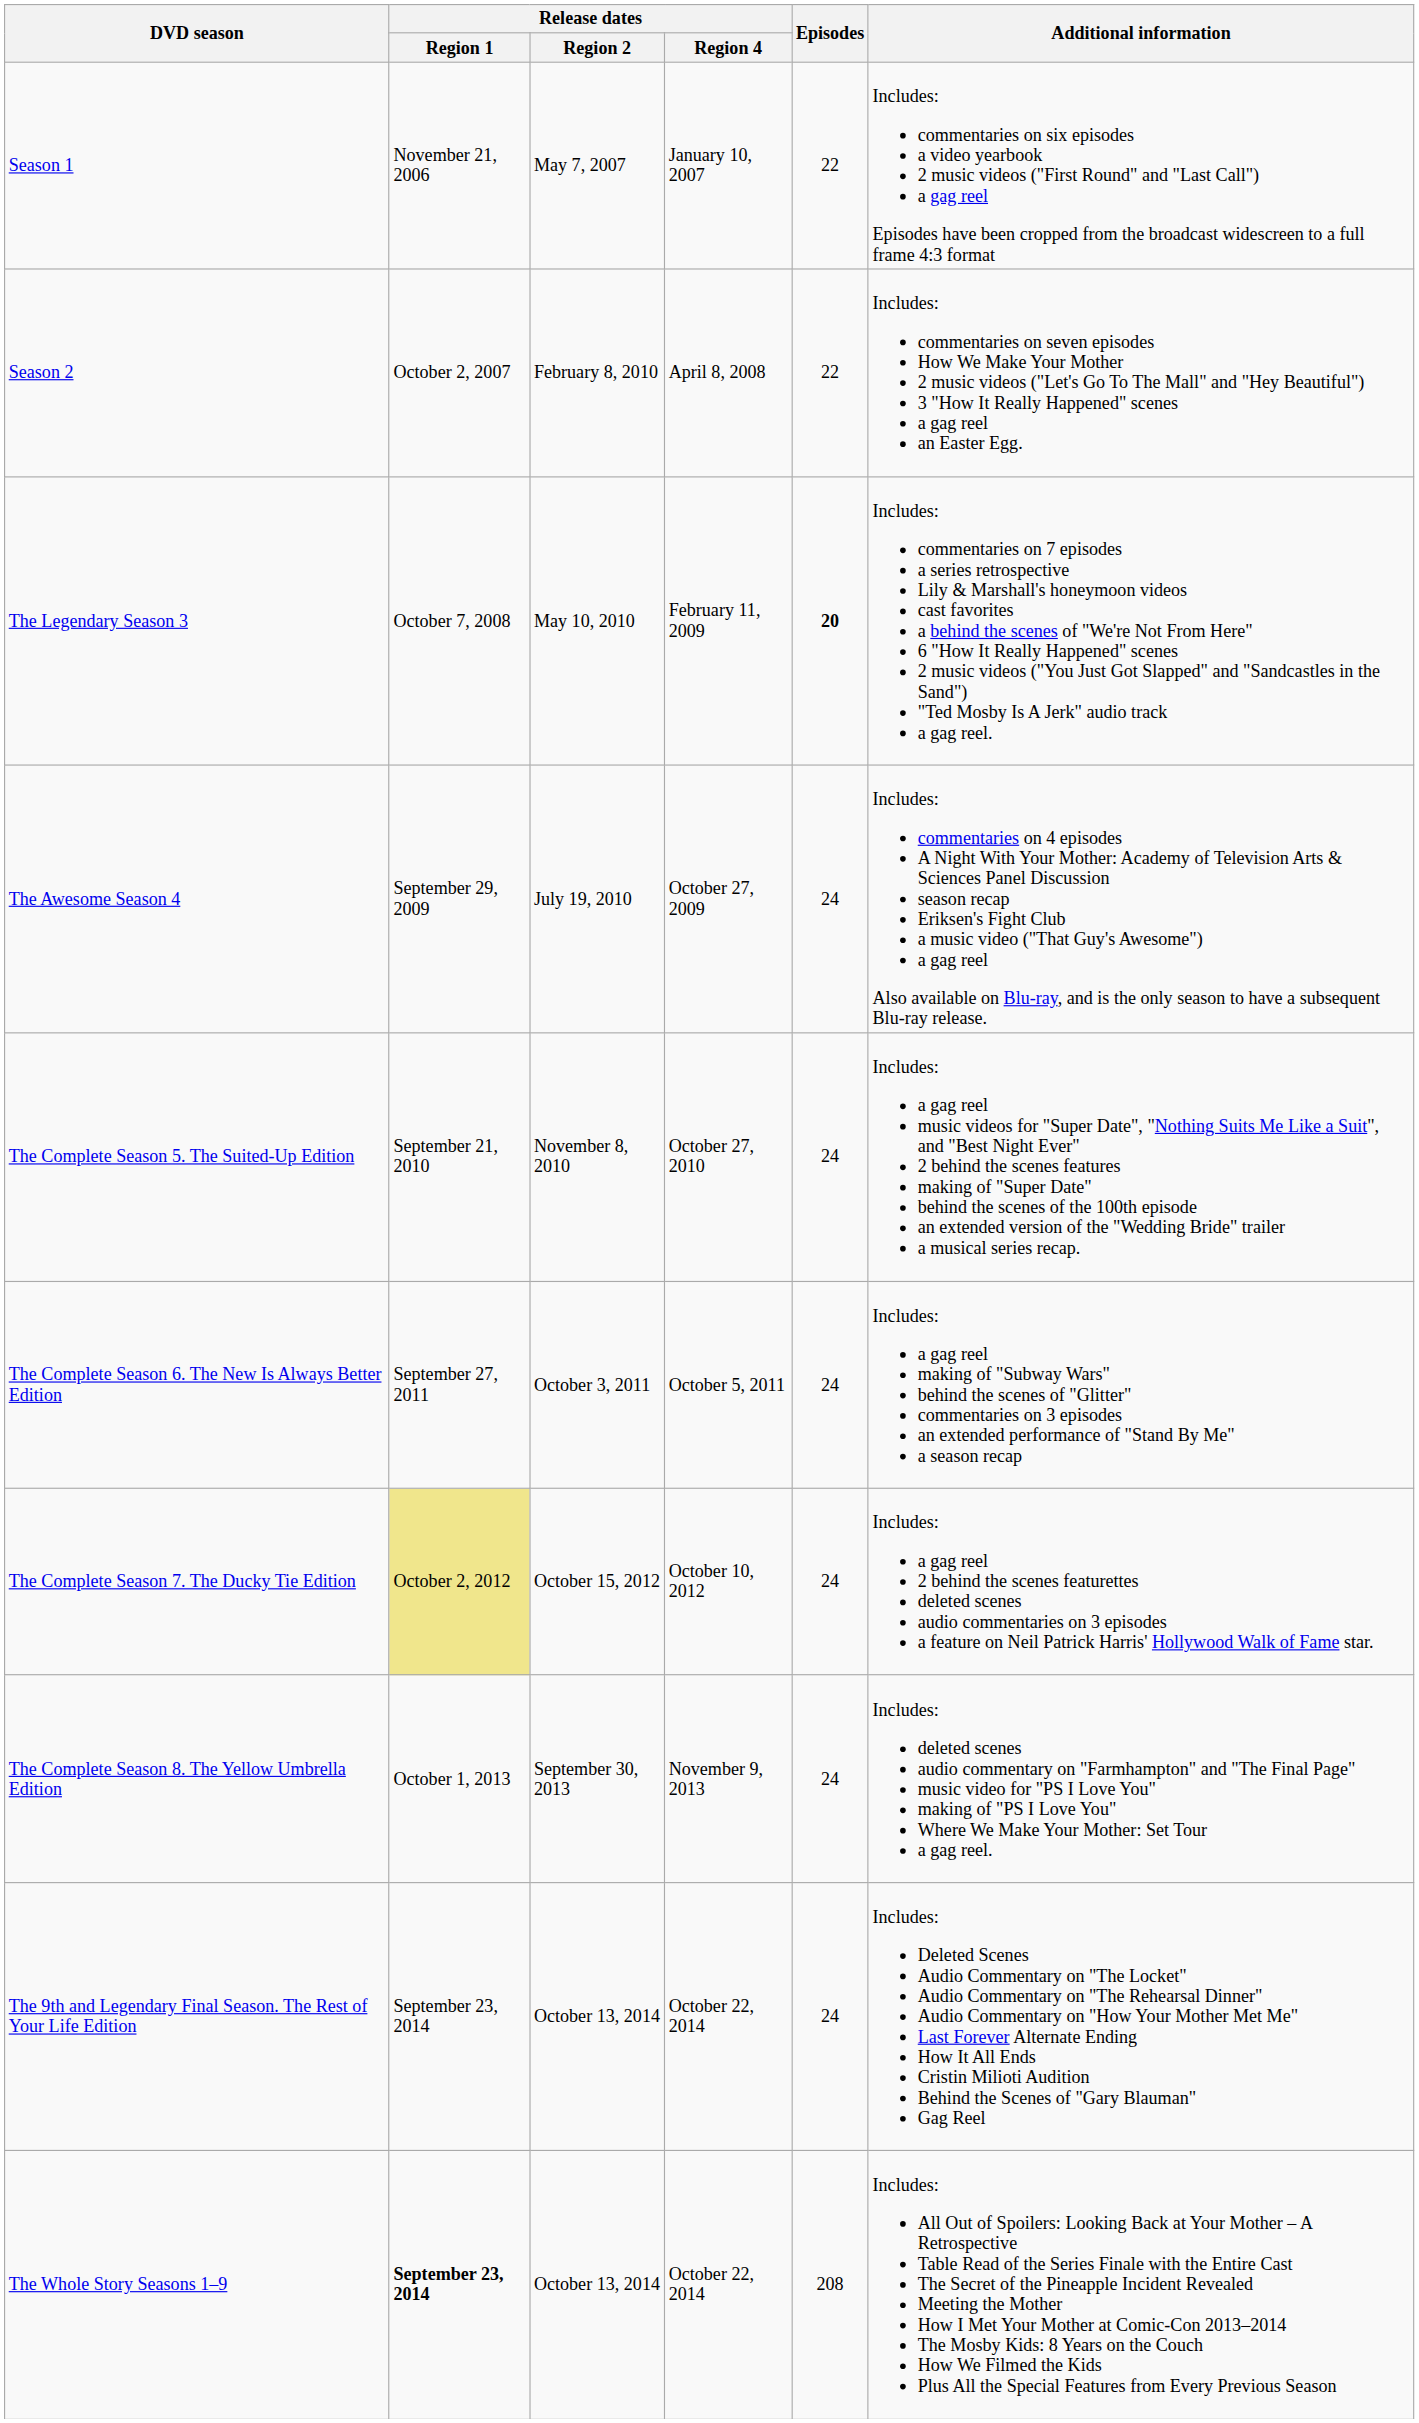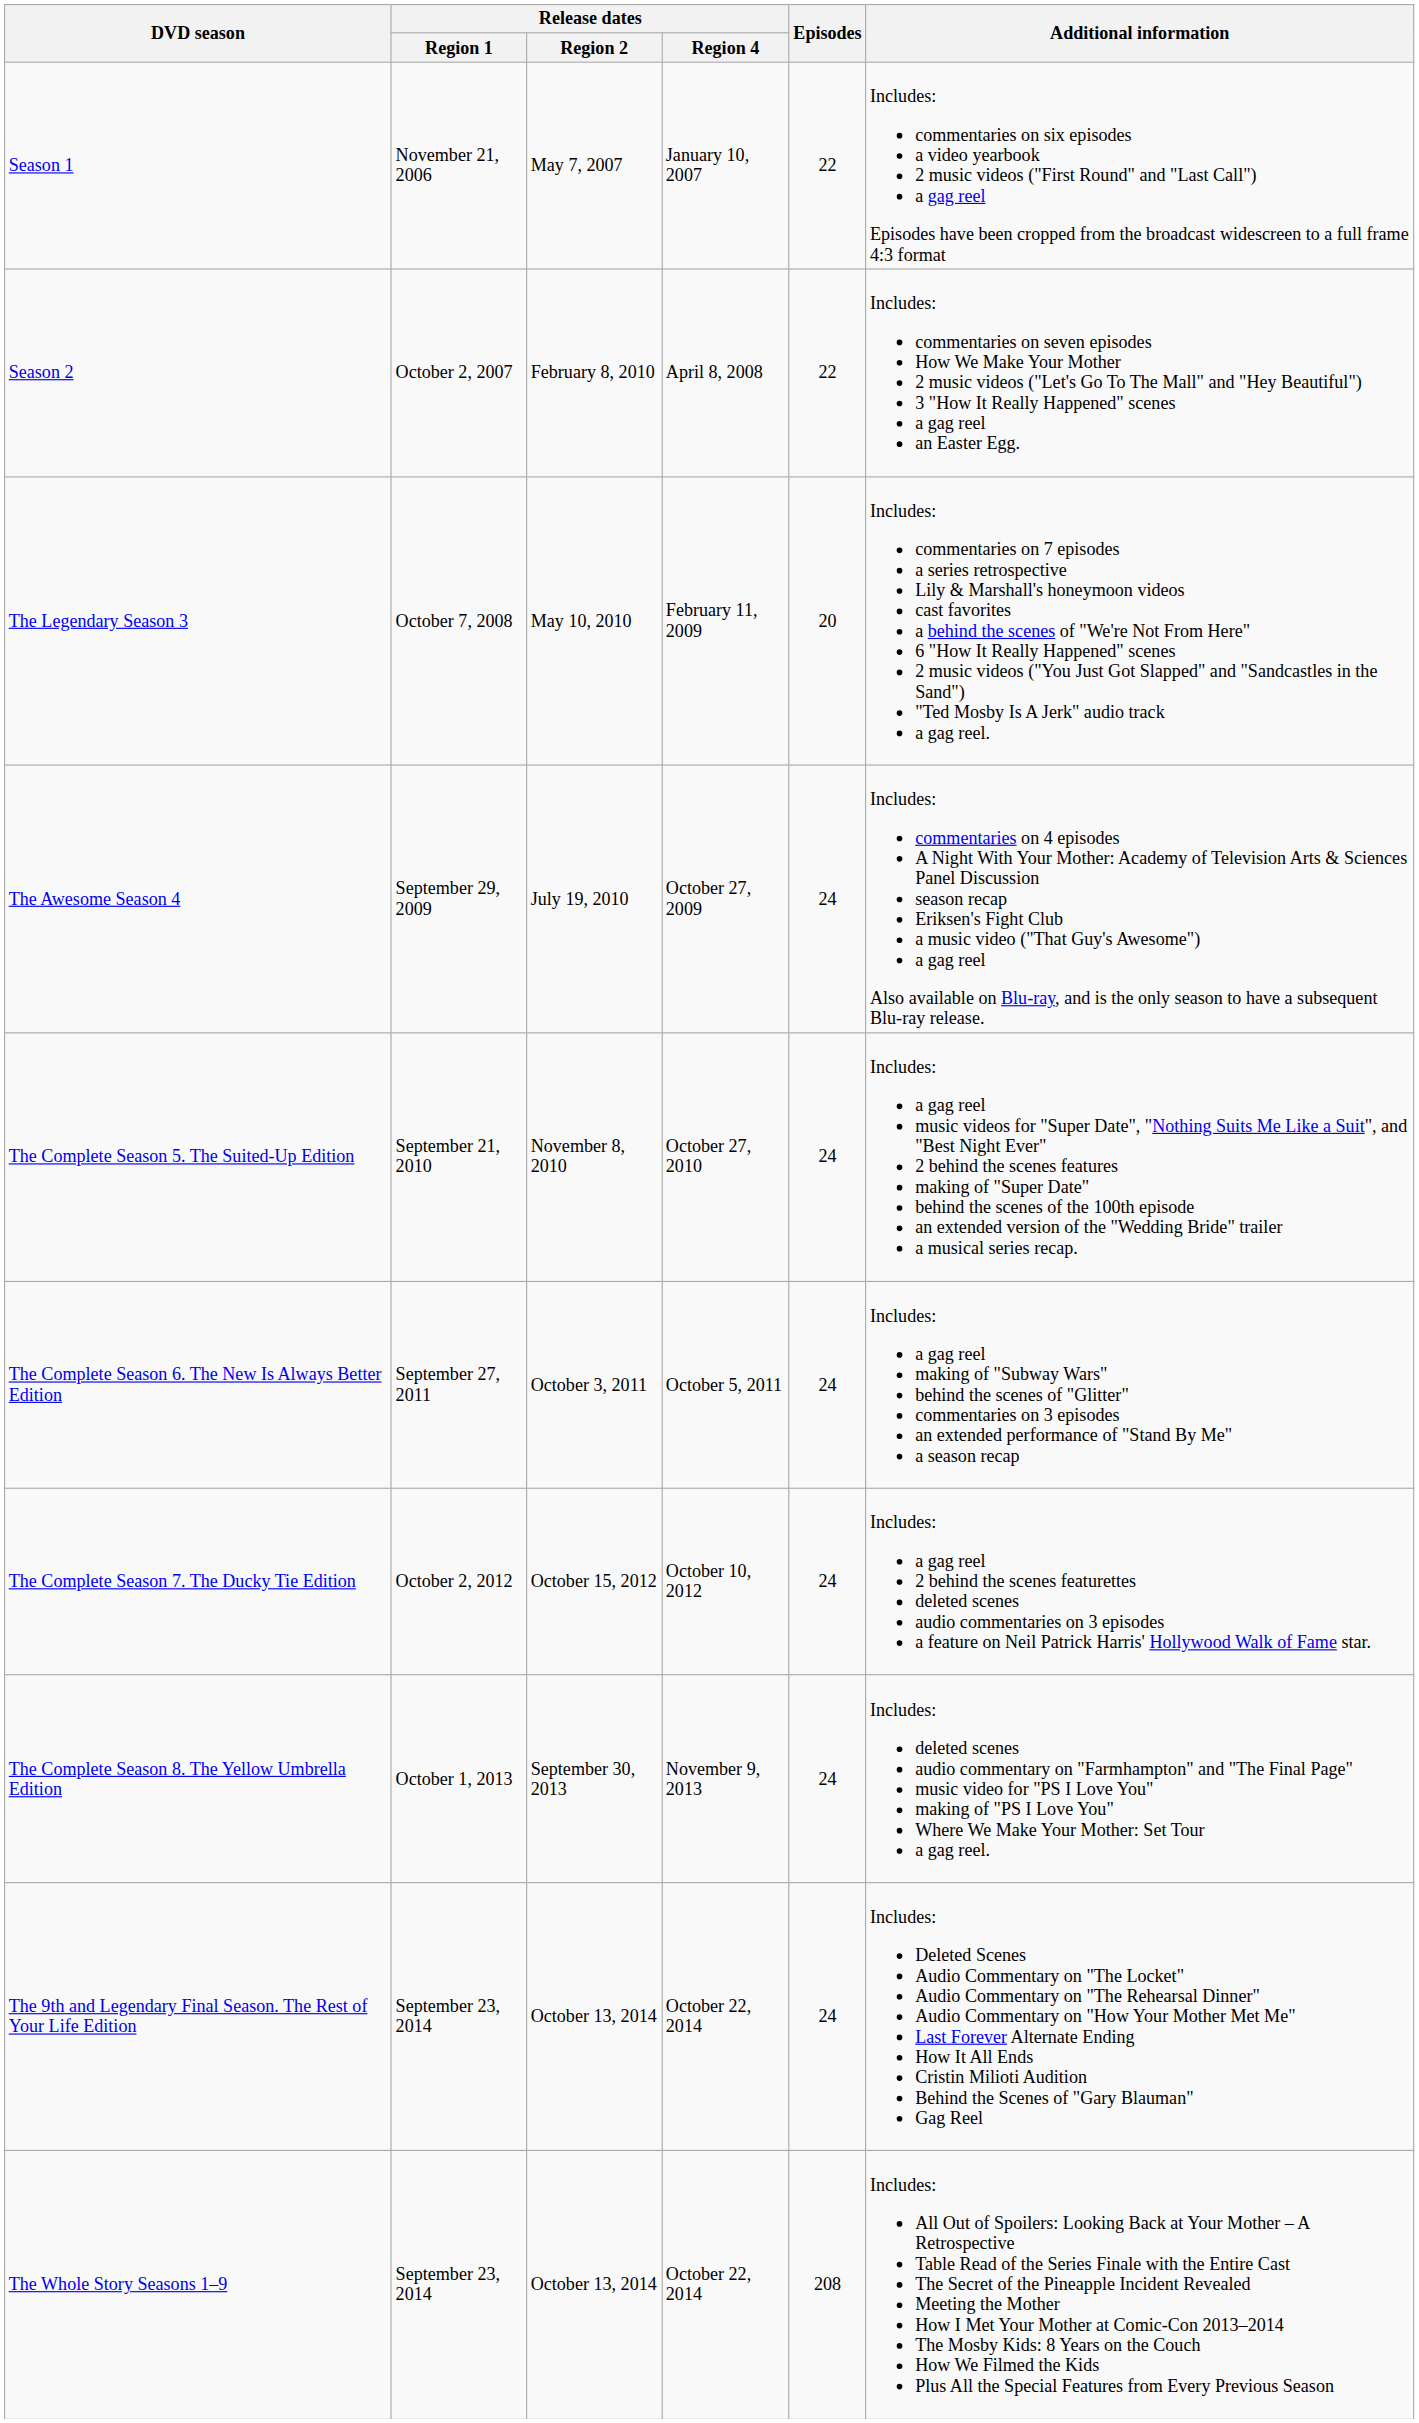(830, 620) bold -> (827, 620) normal
(452, 1581) khaki background -> (454, 1581) no background
(449, 2284) bold -> (448, 2284) normal
